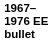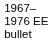(31, 21) bold -> (31, 21) normal
